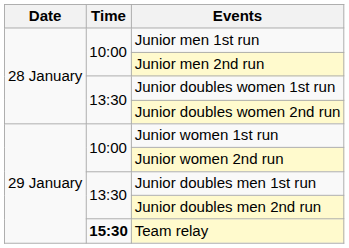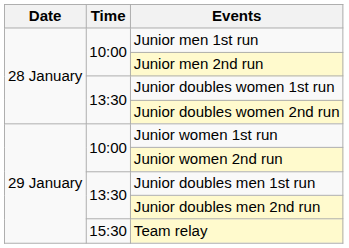(109, 231) bold -> (108, 231) normal
